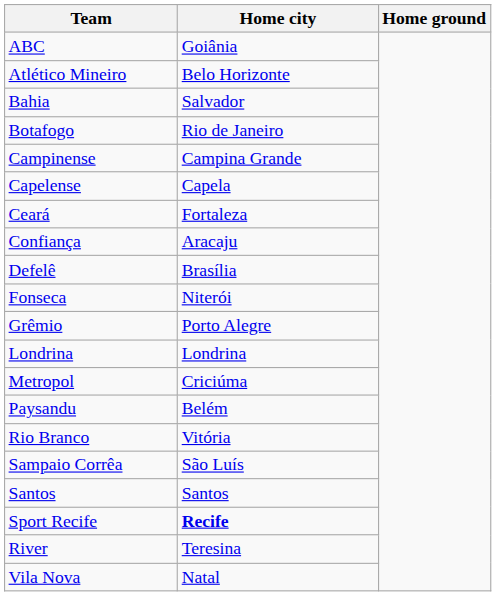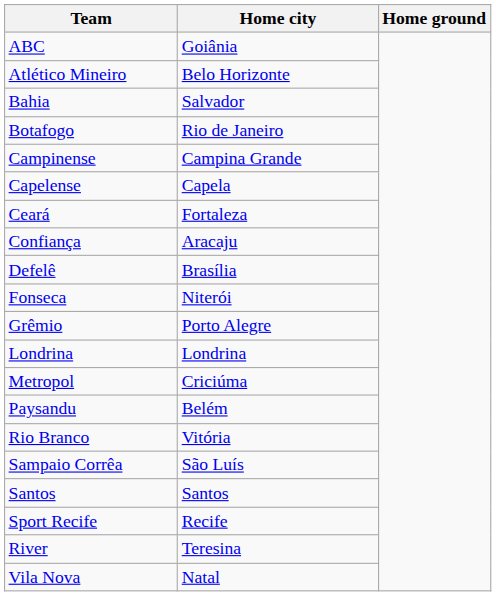(205, 520) bold -> (205, 520) normal
